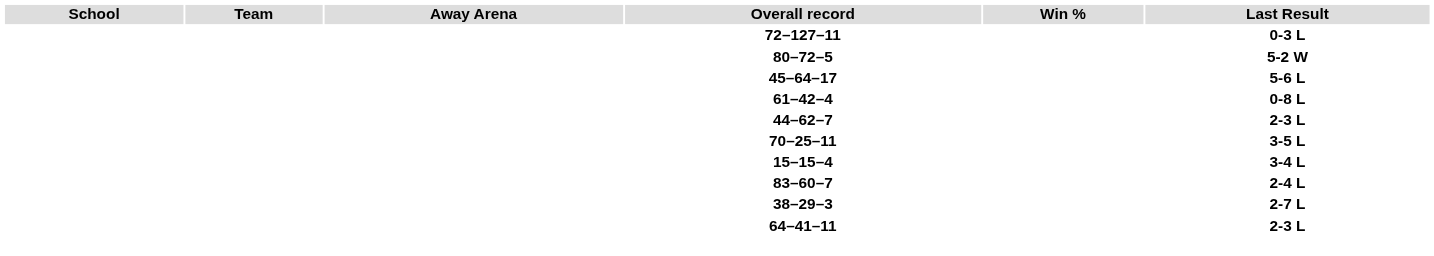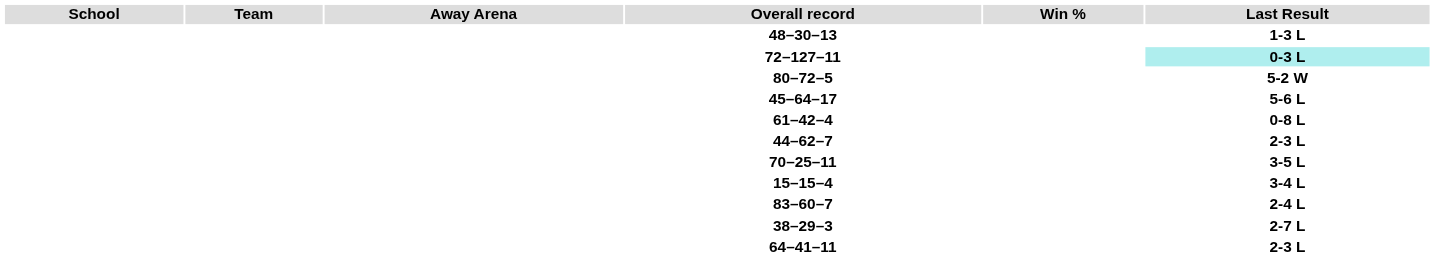+ row: (803, 35)
(1287, 35) no background -> (1287, 56) paleturquoise background
